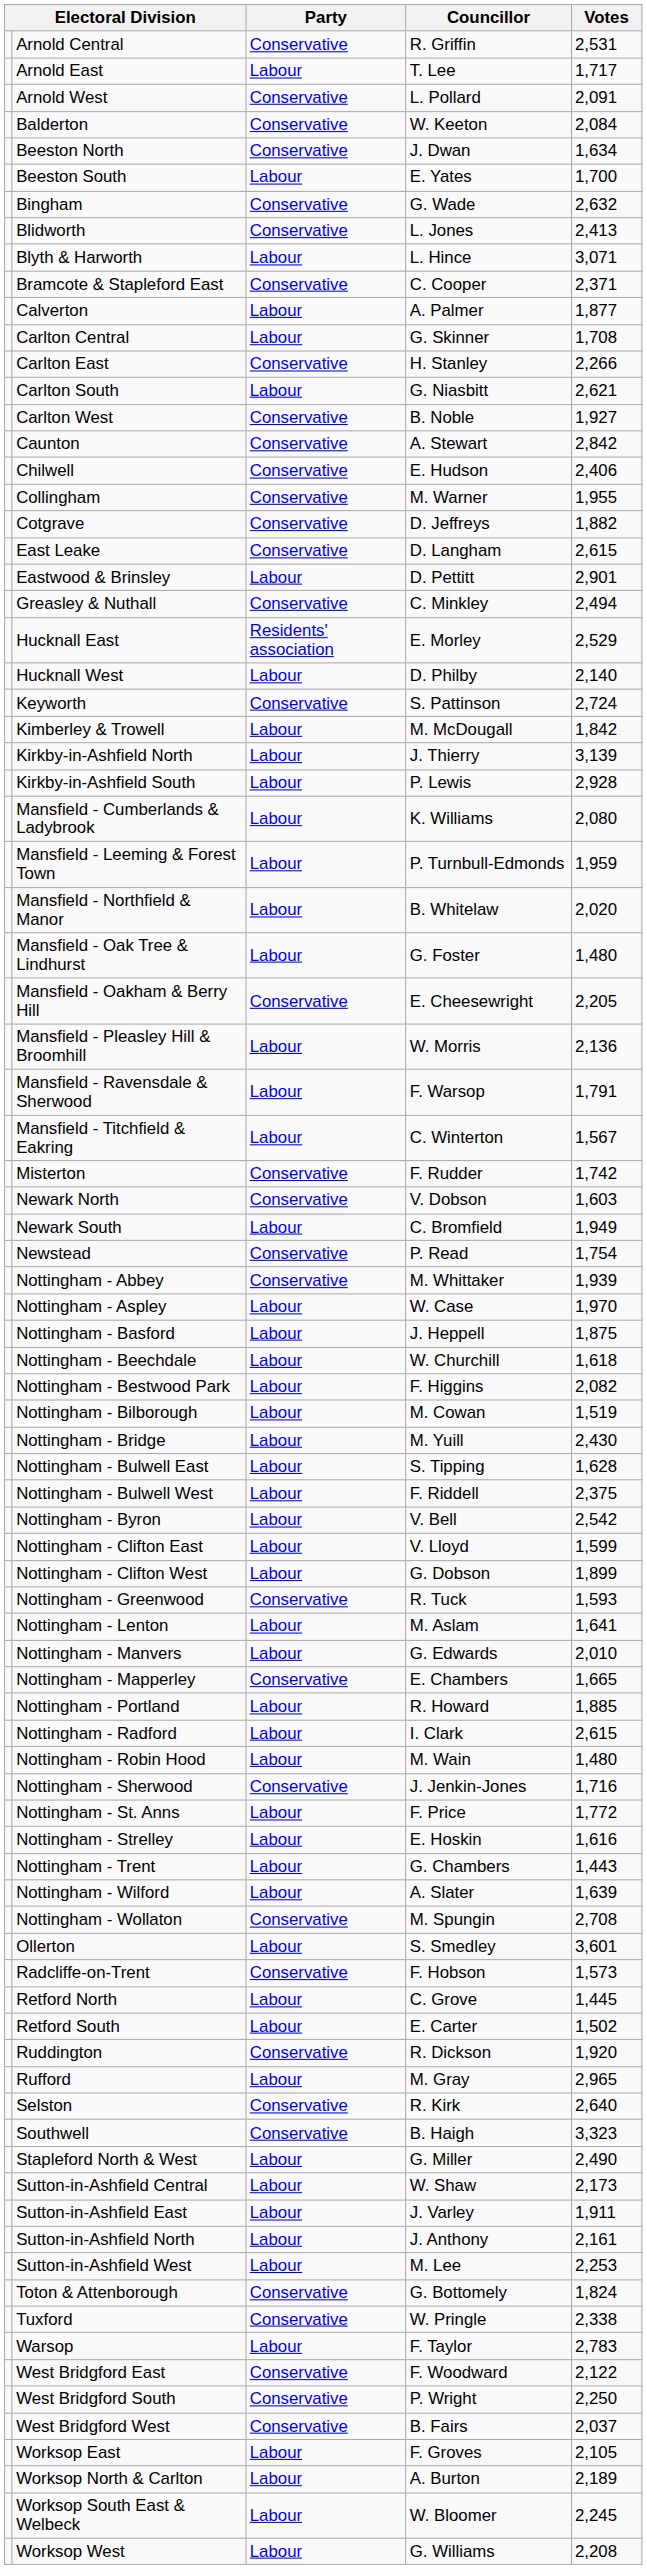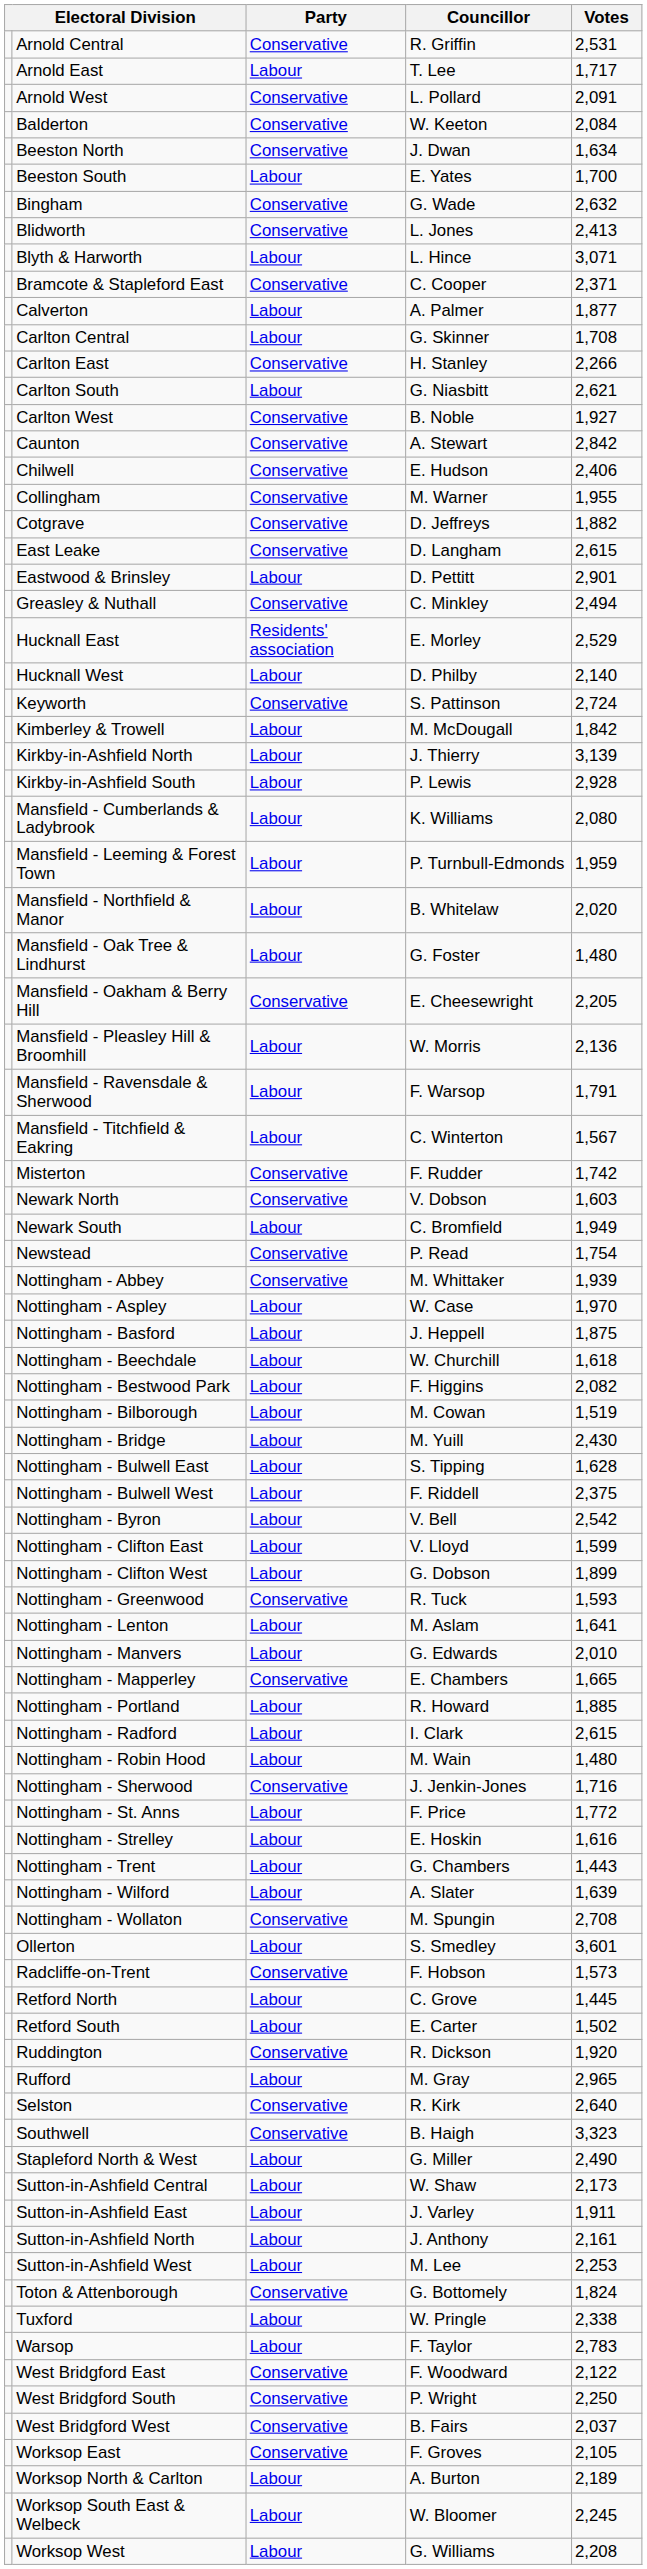(299, 2319) Conservative -> (276, 2319) Labour
(276, 2452) Labour -> (299, 2452) Conservative
